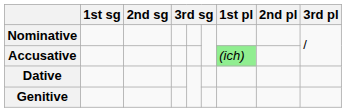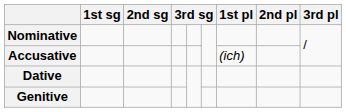(232, 55) lightgreen background -> (232, 55) no background
